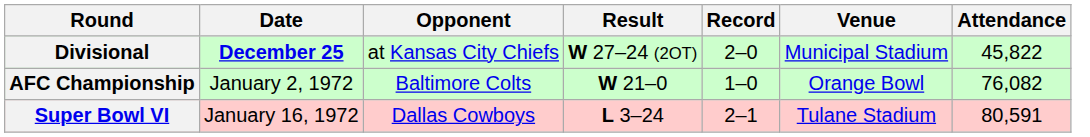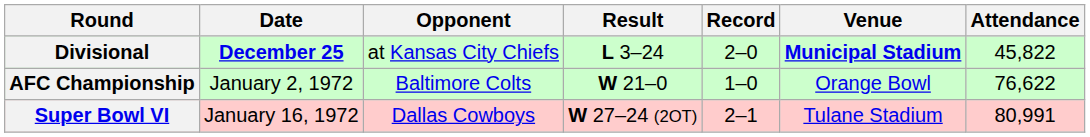(633, 52) W 27–24 (2OT) -> (633, 52) L 3–24
(866, 52) normal -> (873, 52) bold
(1012, 83) 76,082 -> (1025, 83) 76,622
(633, 115) L 3–24 -> (633, 115) W 27–24 (2OT)
(1012, 115) 80,591 -> (1025, 115) 80,991
